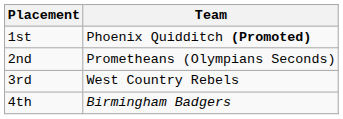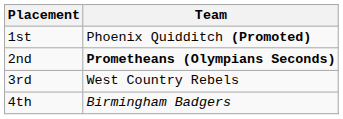(211, 59) normal -> (211, 59) bold
